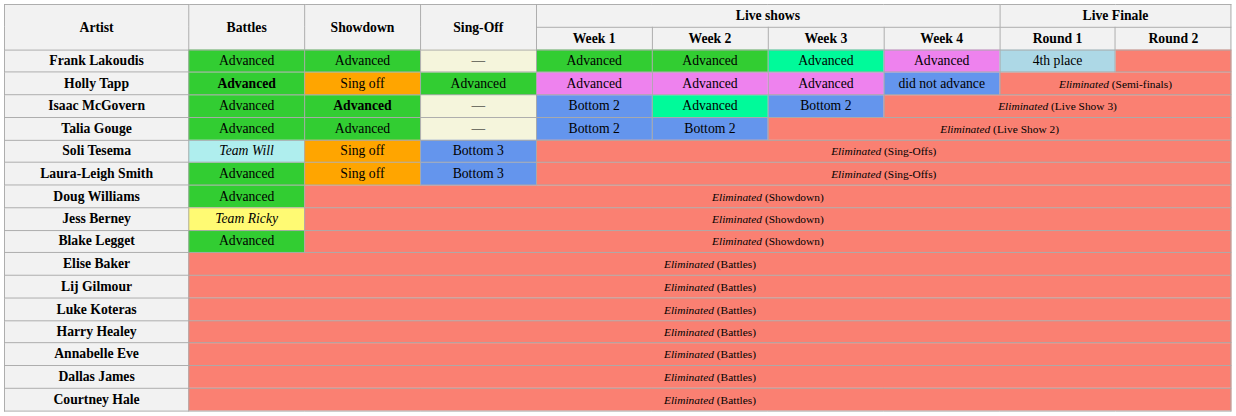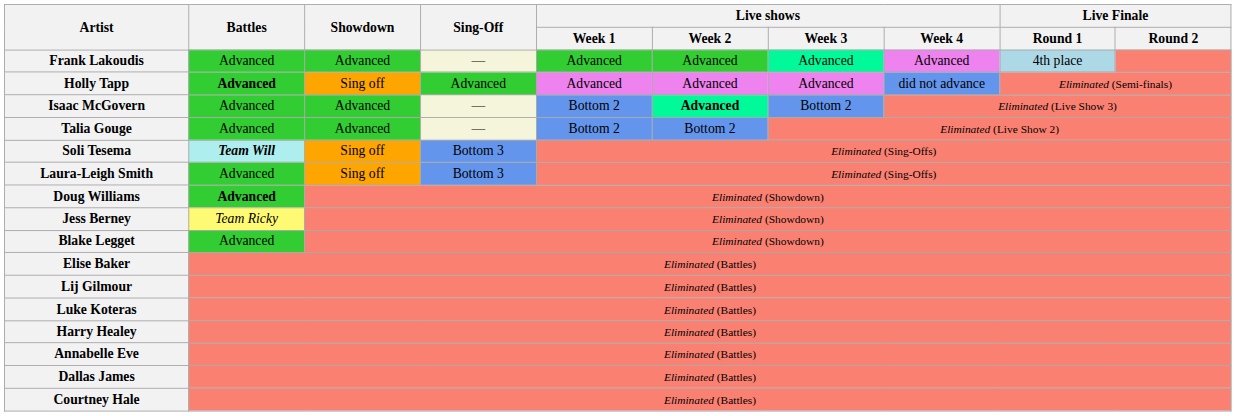(362, 106) bold -> (362, 106) normal
(710, 106) normal -> (710, 106) bold
(247, 151) normal -> (247, 151) bold
(247, 196) normal -> (247, 196) bold
